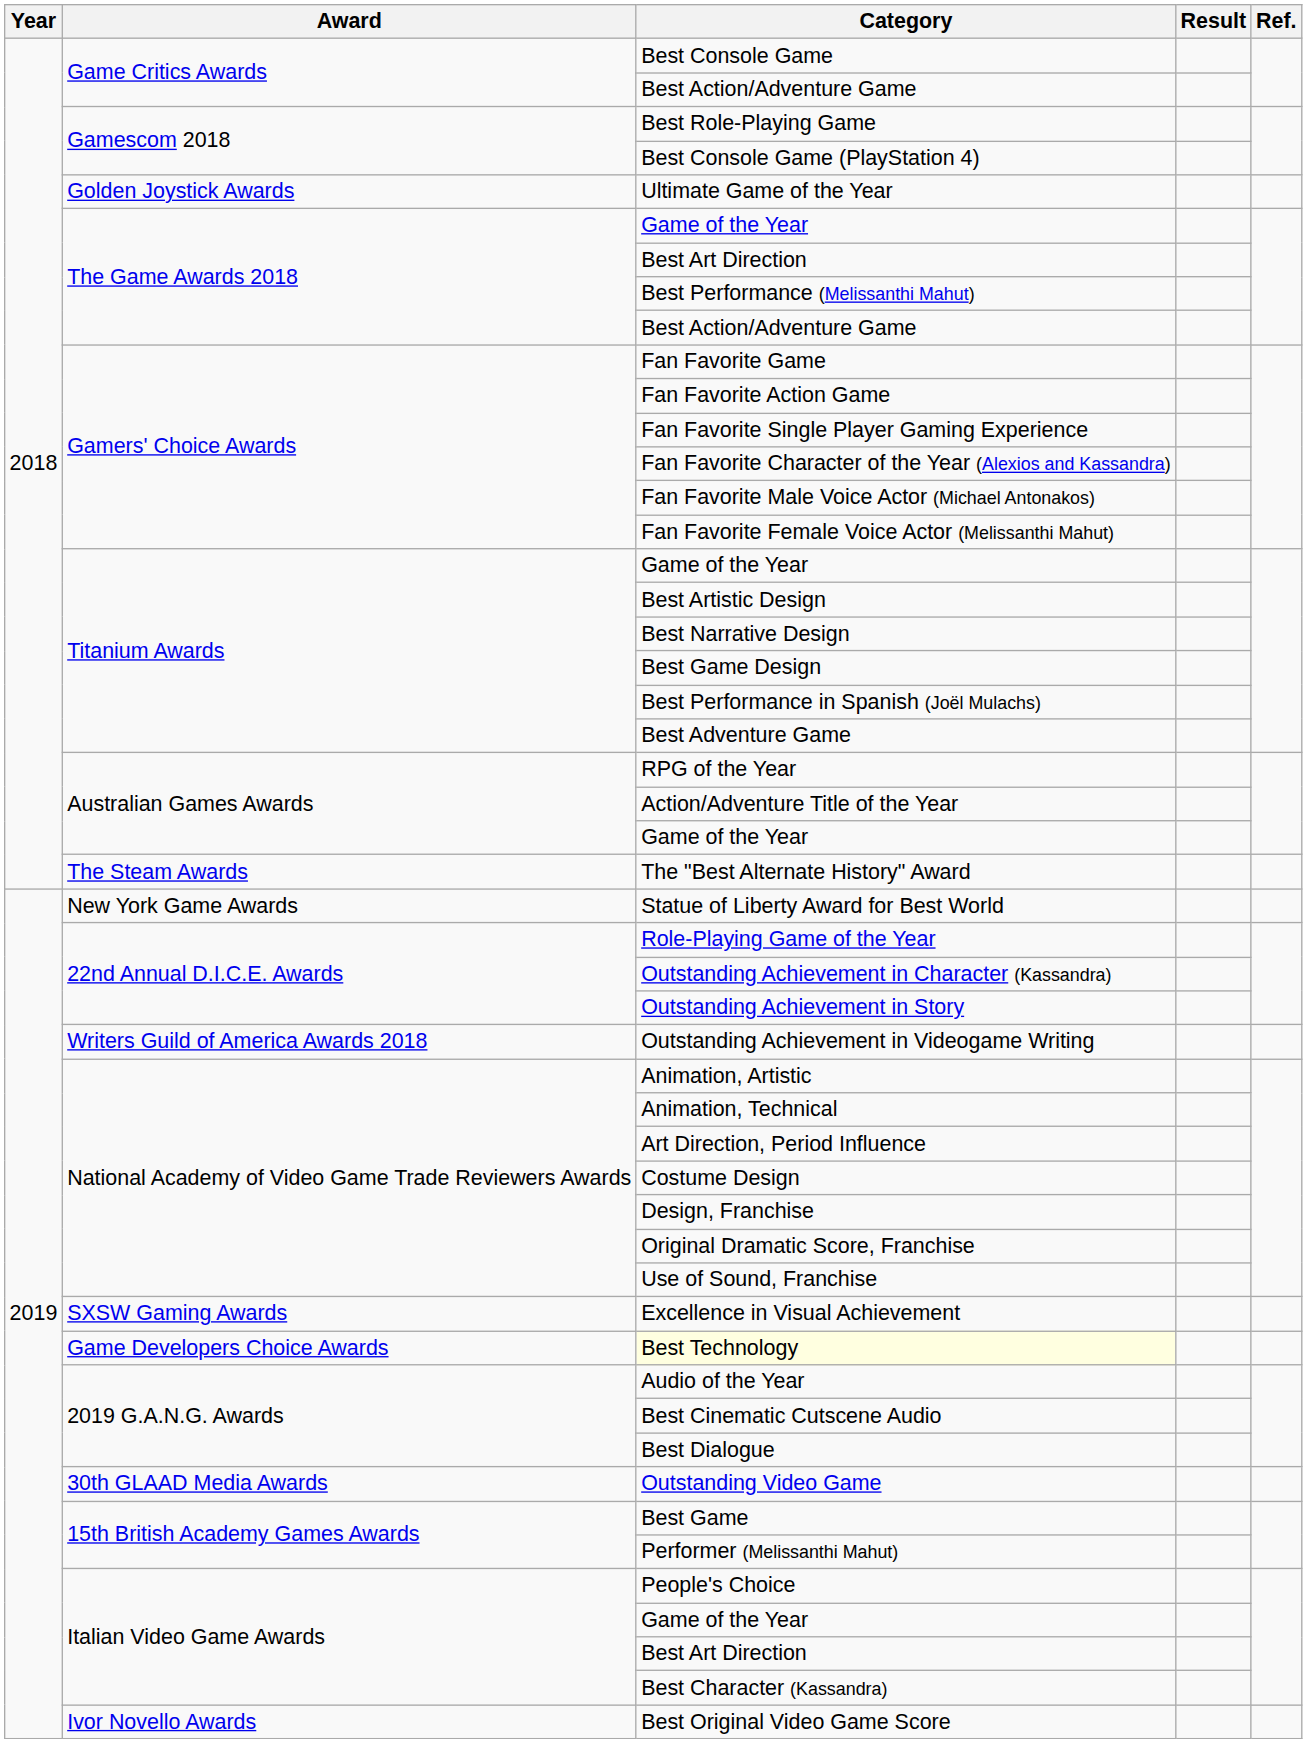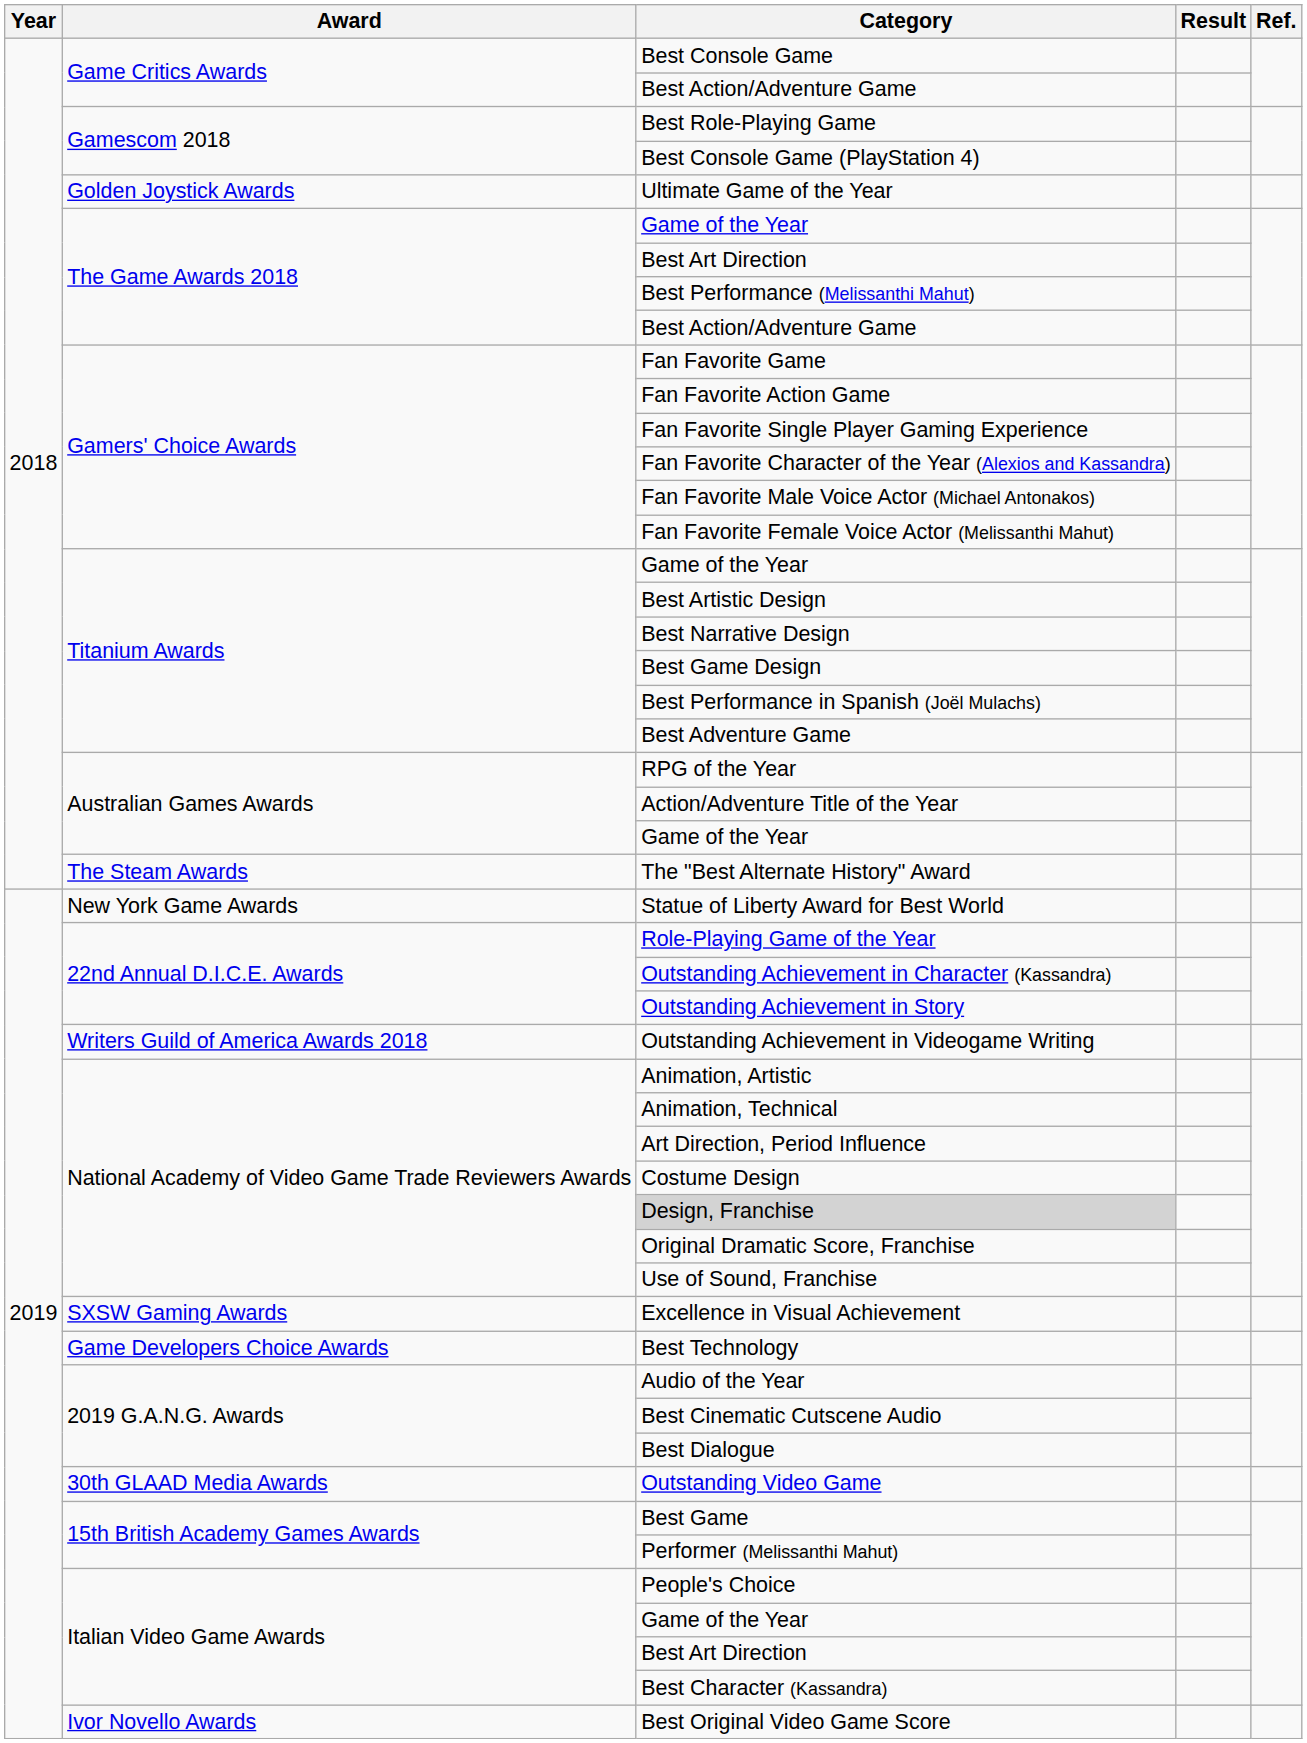(728, 1211) no background -> (728, 1211) lightgrey background
(720, 1347) lightyellow background -> (720, 1347) no background
